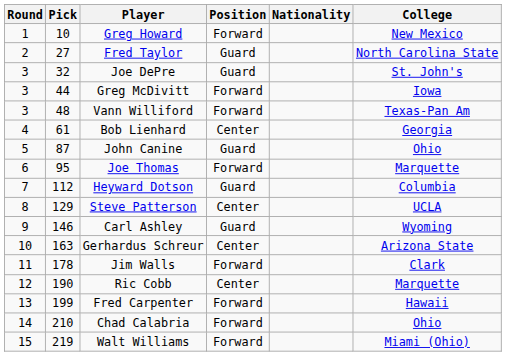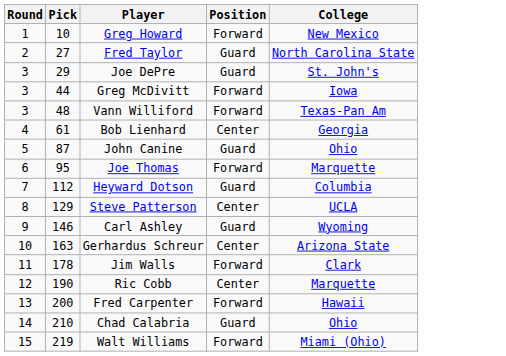- column: (311, 14)
(63, 72) 32 -> (63, 72) 29
(63, 303) 199 -> (63, 303) 200
(238, 323) Forward -> (238, 323) Guard
